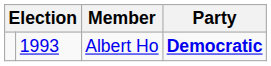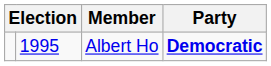(39, 46) 1993 -> (39, 46) 1995
